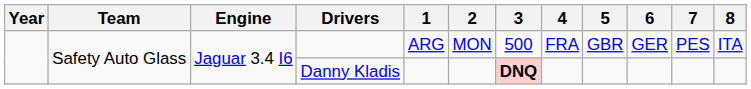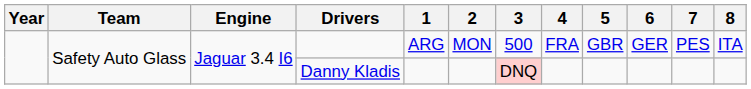(519, 71) bold -> (519, 71) normal
